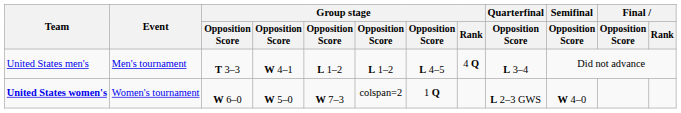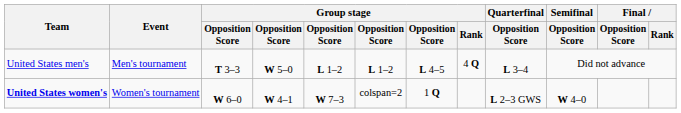(279, 70) W 4–1 -> (279, 70) W 5–0
(279, 99) W 5–0 -> (279, 99) W 4–1
